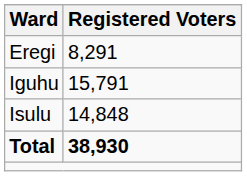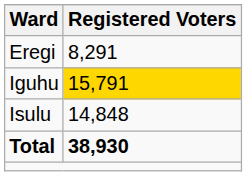(98, 83) no background -> (98, 83) gold background
